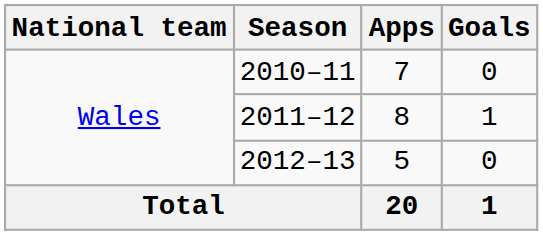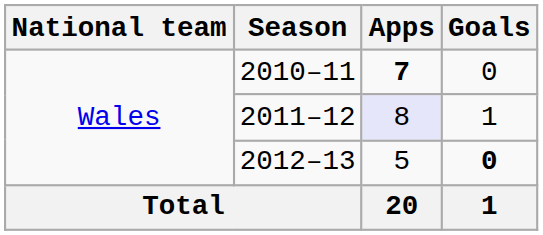(402, 72) normal -> (402, 72) bold
(402, 117) no background -> (402, 117) lavender background
(489, 162) normal -> (489, 162) bold
